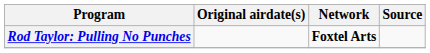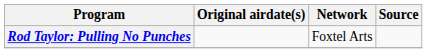(344, 36) bold -> (342, 36) normal
